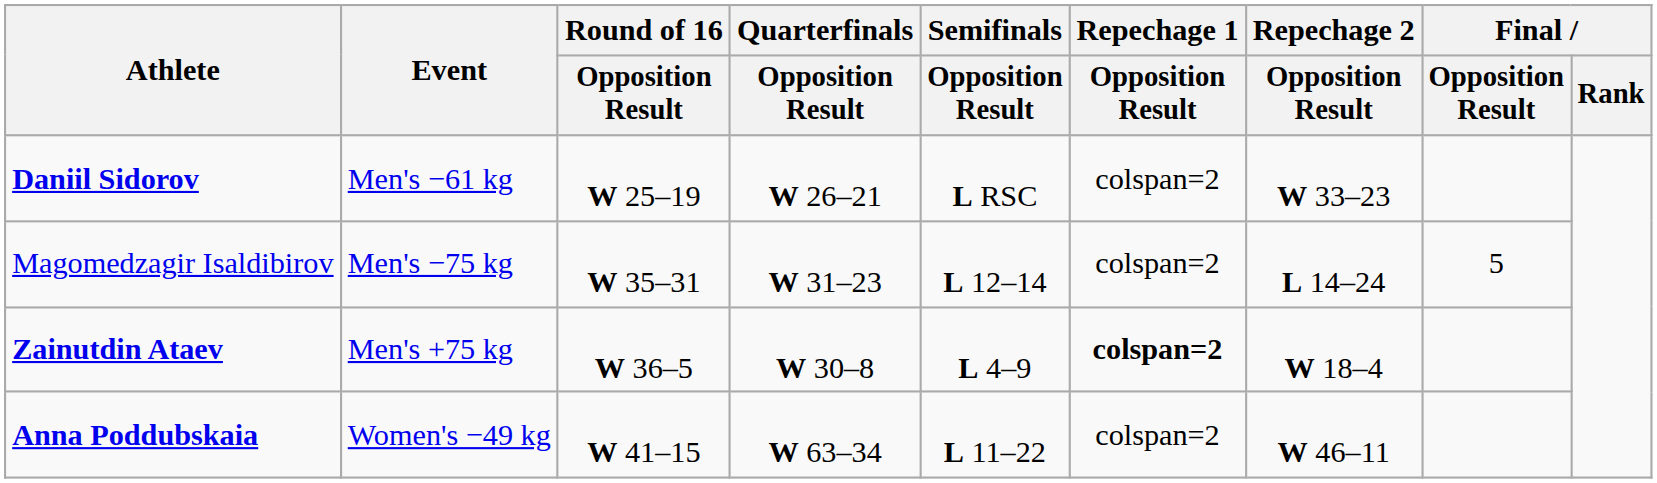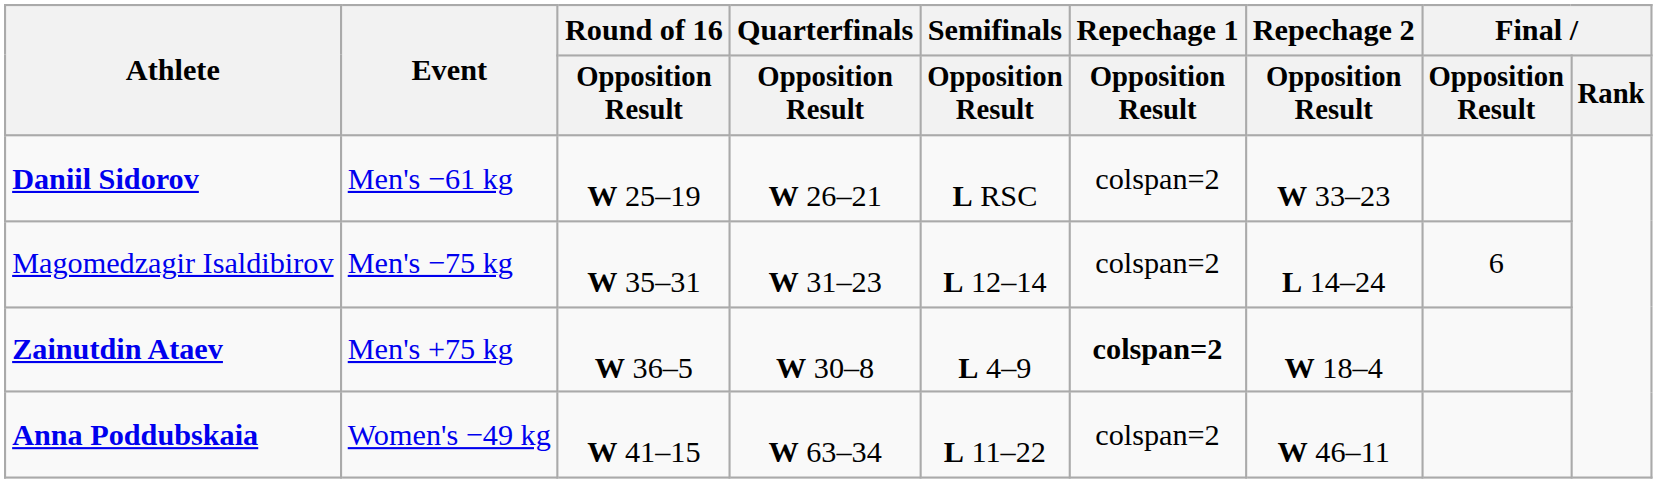(1496, 263) 5 -> (1496, 263) 6
